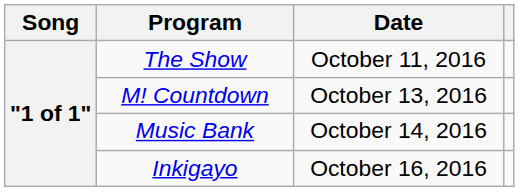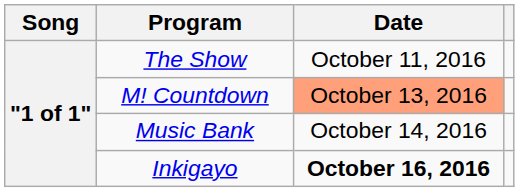(399, 95) no background -> (399, 95) lightsalmon background
(399, 167) normal -> (399, 167) bold
